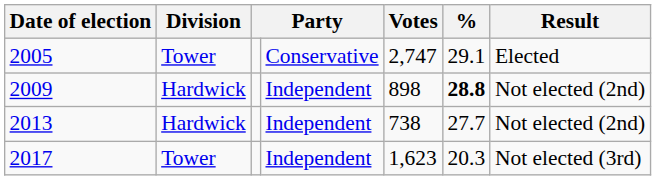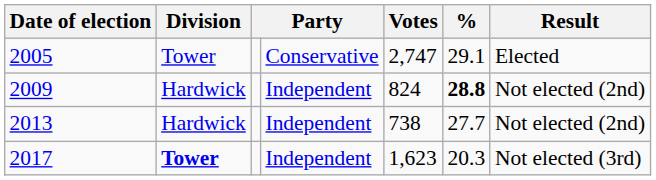(405, 89) 898 -> (405, 89) 824
(188, 157) normal -> (190, 157) bold
